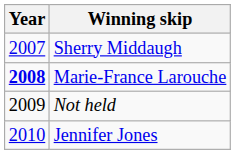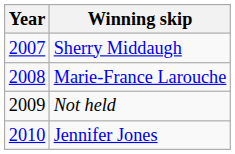(27, 76) bold -> (27, 76) normal
